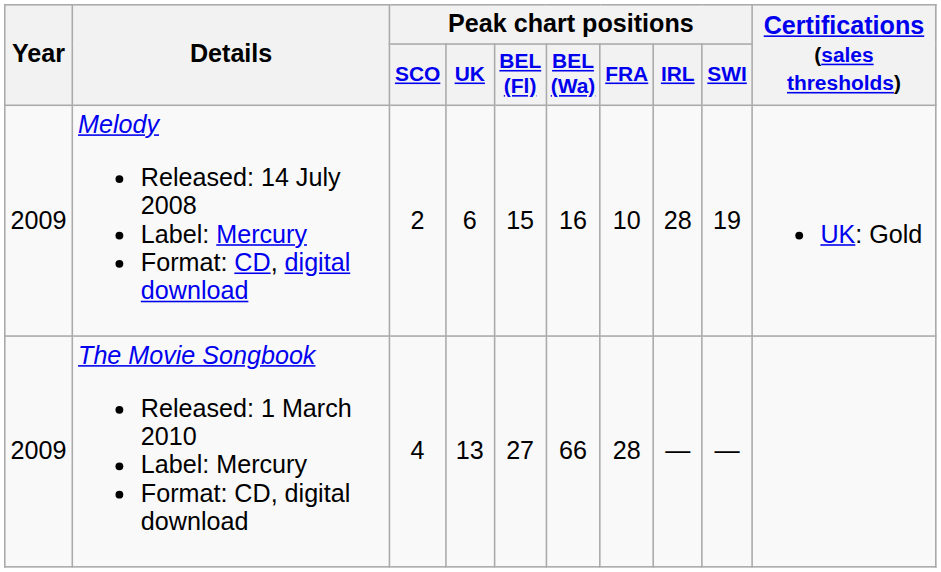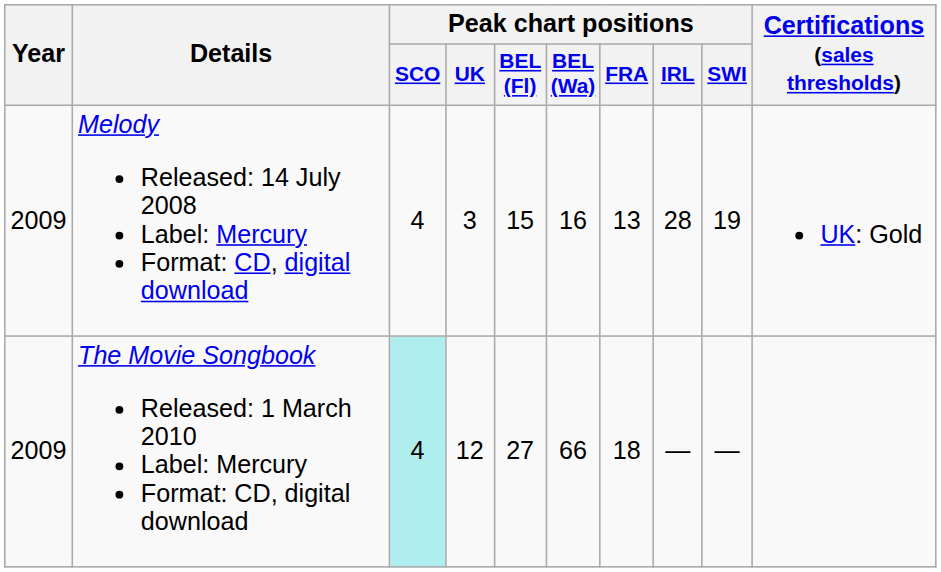(418, 220) 2 -> (418, 220) 4
(470, 220) 6 -> (470, 220) 3
(627, 220) 10 -> (627, 220) 13
(418, 451) no background -> (418, 451) paleturquoise background
(470, 451) 13 -> (470, 451) 12
(627, 451) 28 -> (627, 451) 18
